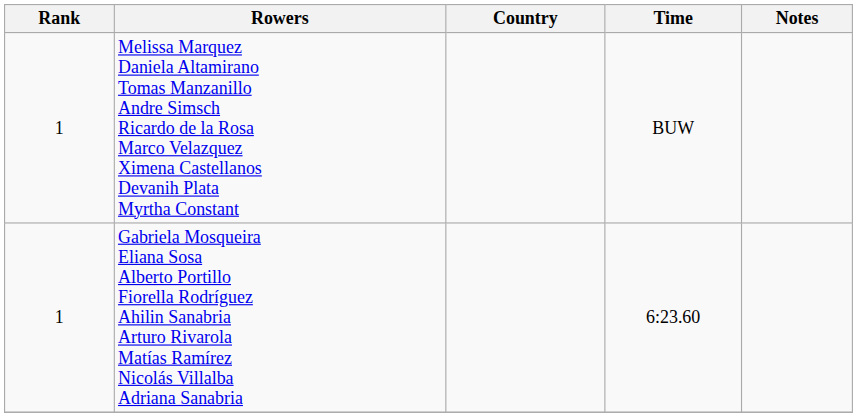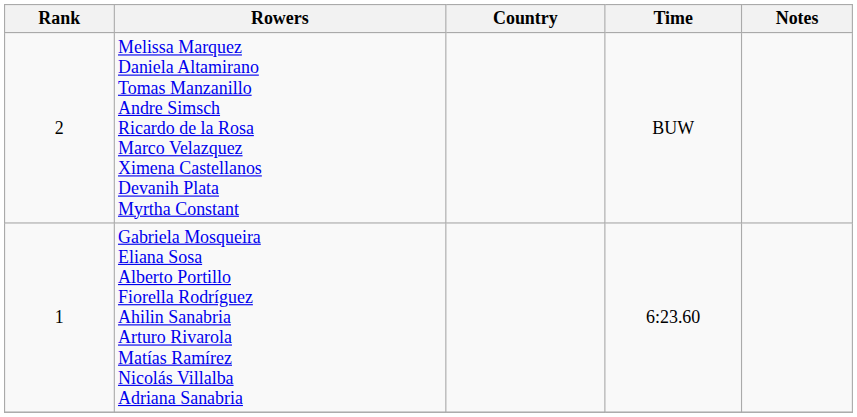(59, 127) 1 -> (59, 127) 2
